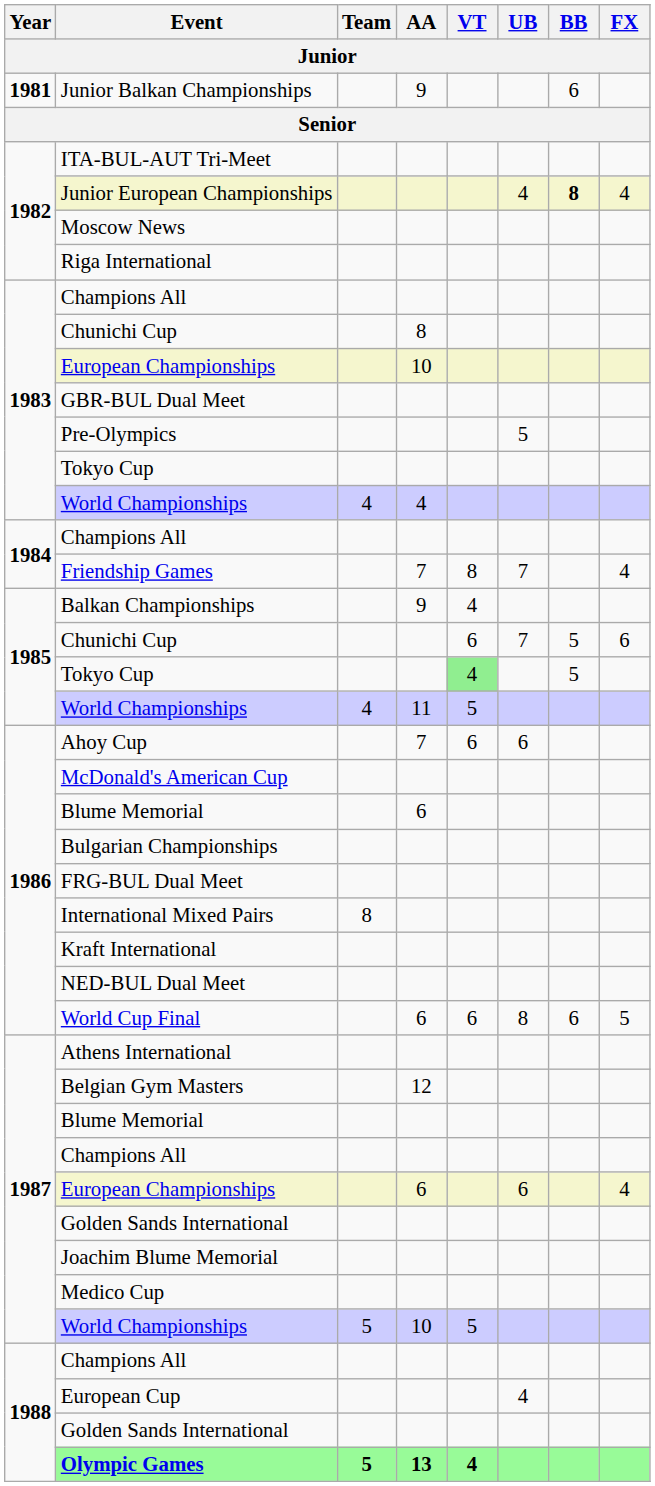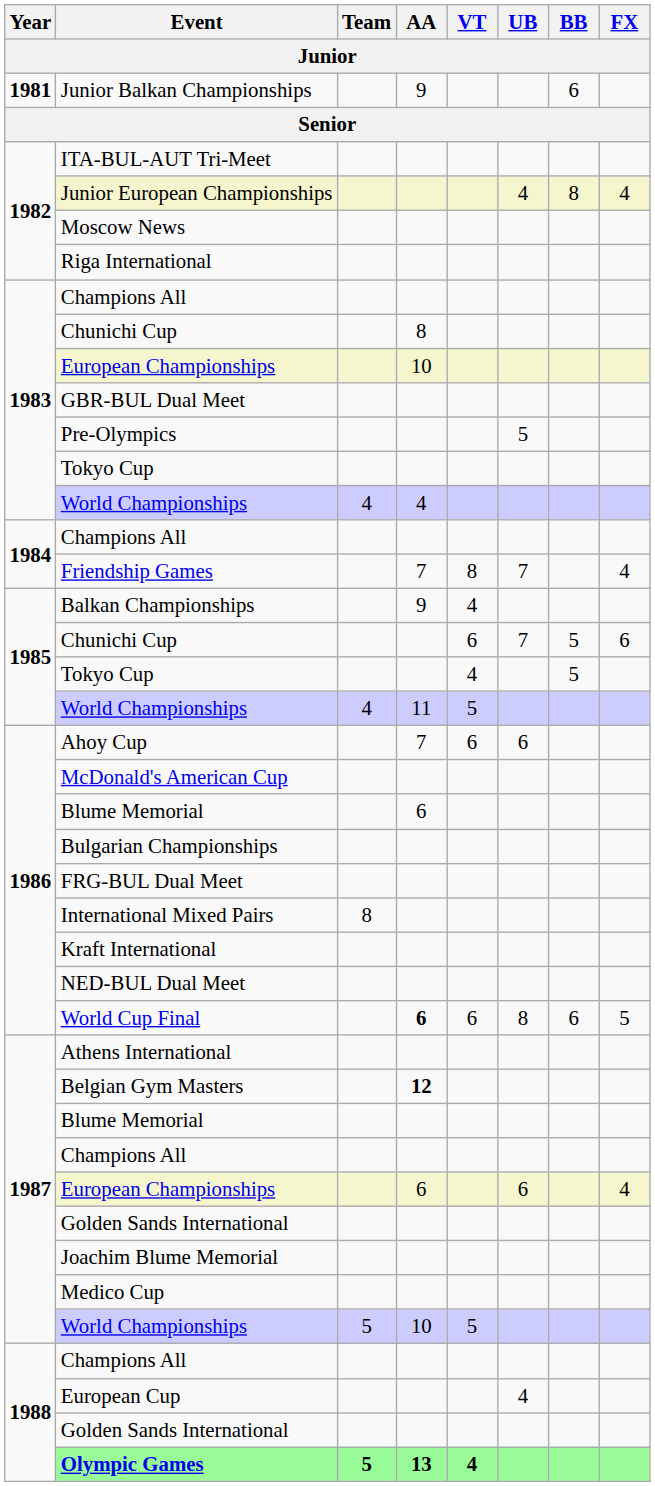(574, 193) bold -> (574, 193) normal
(472, 674) lightgreen background -> (472, 674) no background
(421, 1017) normal -> (421, 1017) bold
(421, 1086) normal -> (421, 1086) bold
